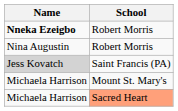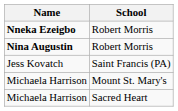(38, 47) normal -> (40, 47) bold
(35, 64) lightgrey background -> (35, 64) no background
(120, 98) lightsalmon background -> (120, 98) no background
